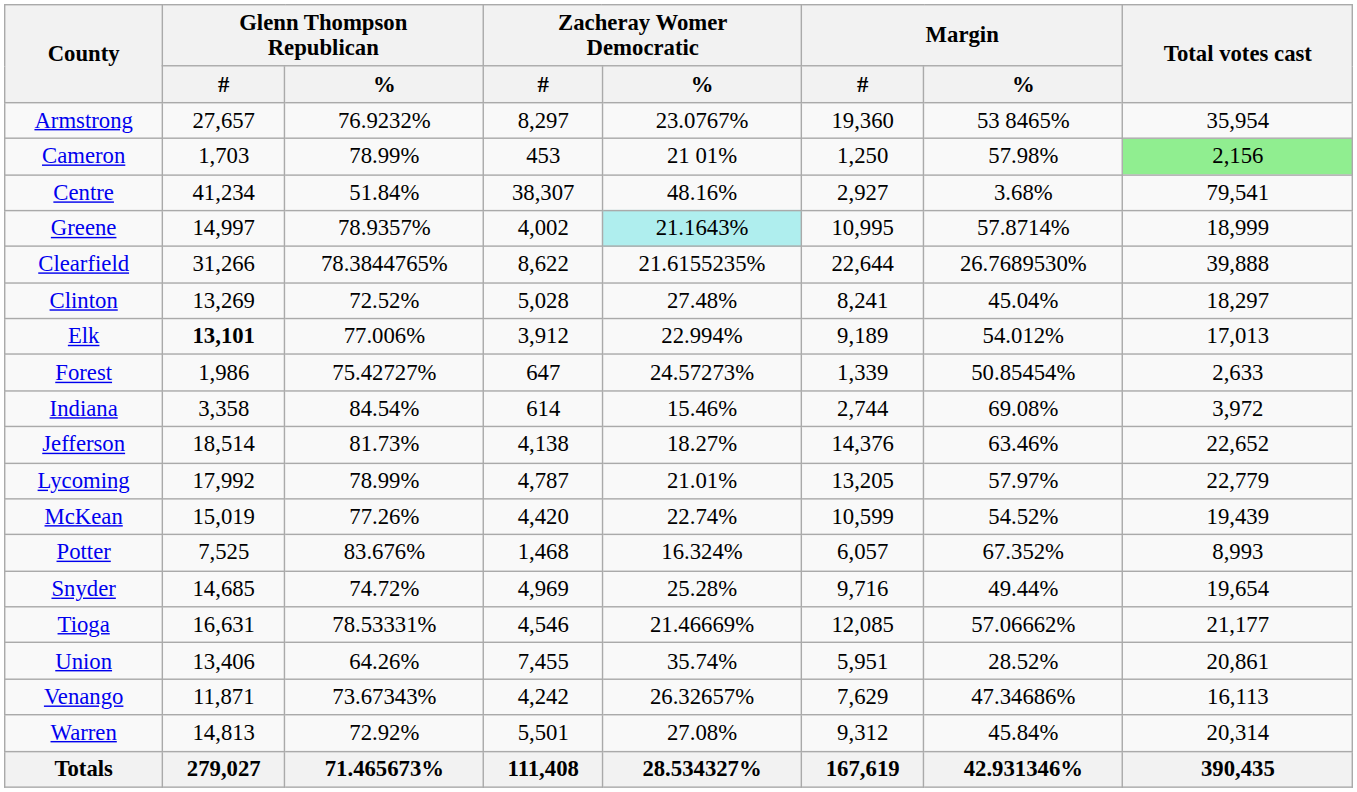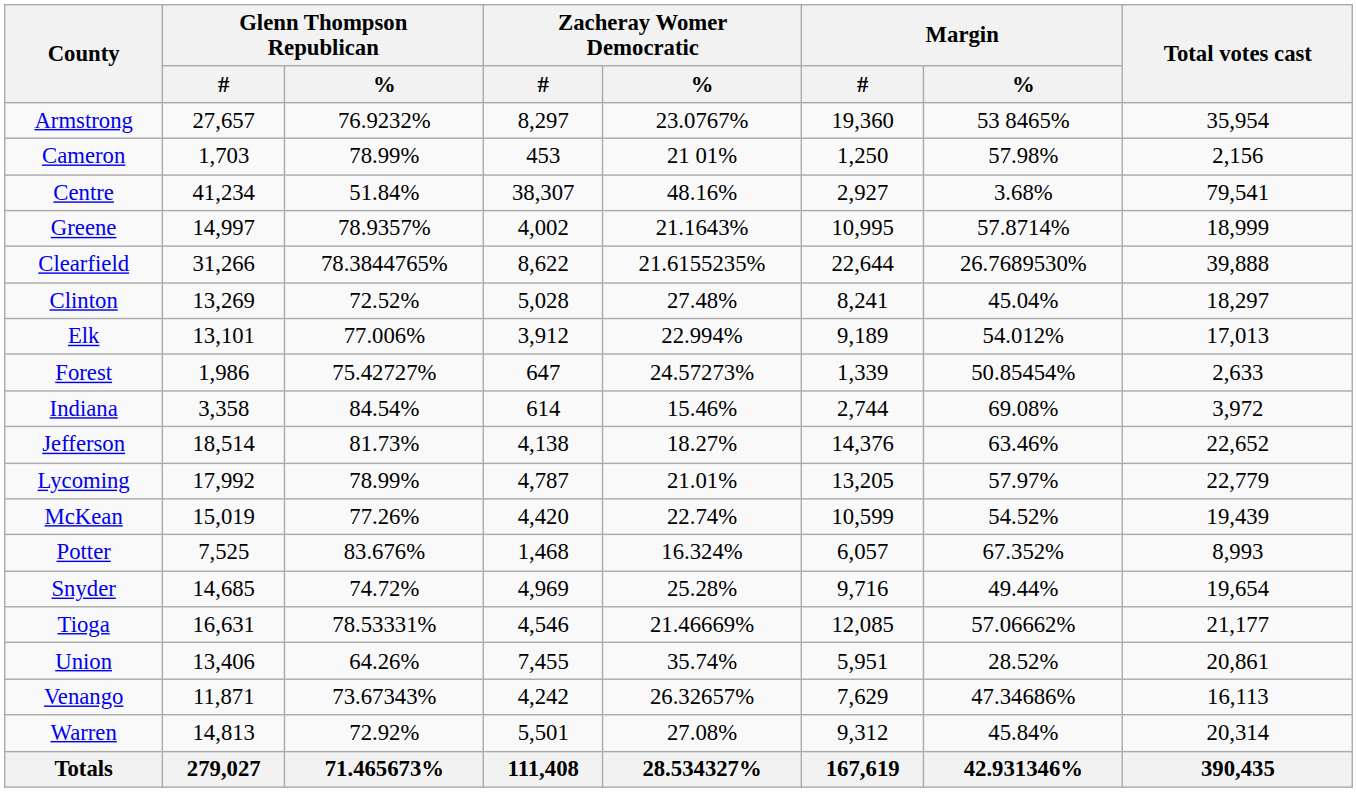(1238, 156) lightgreen background -> (1238, 156) no background
(702, 228) paleturquoise background -> (702, 228) no background
(224, 336) bold -> (224, 336) normal
